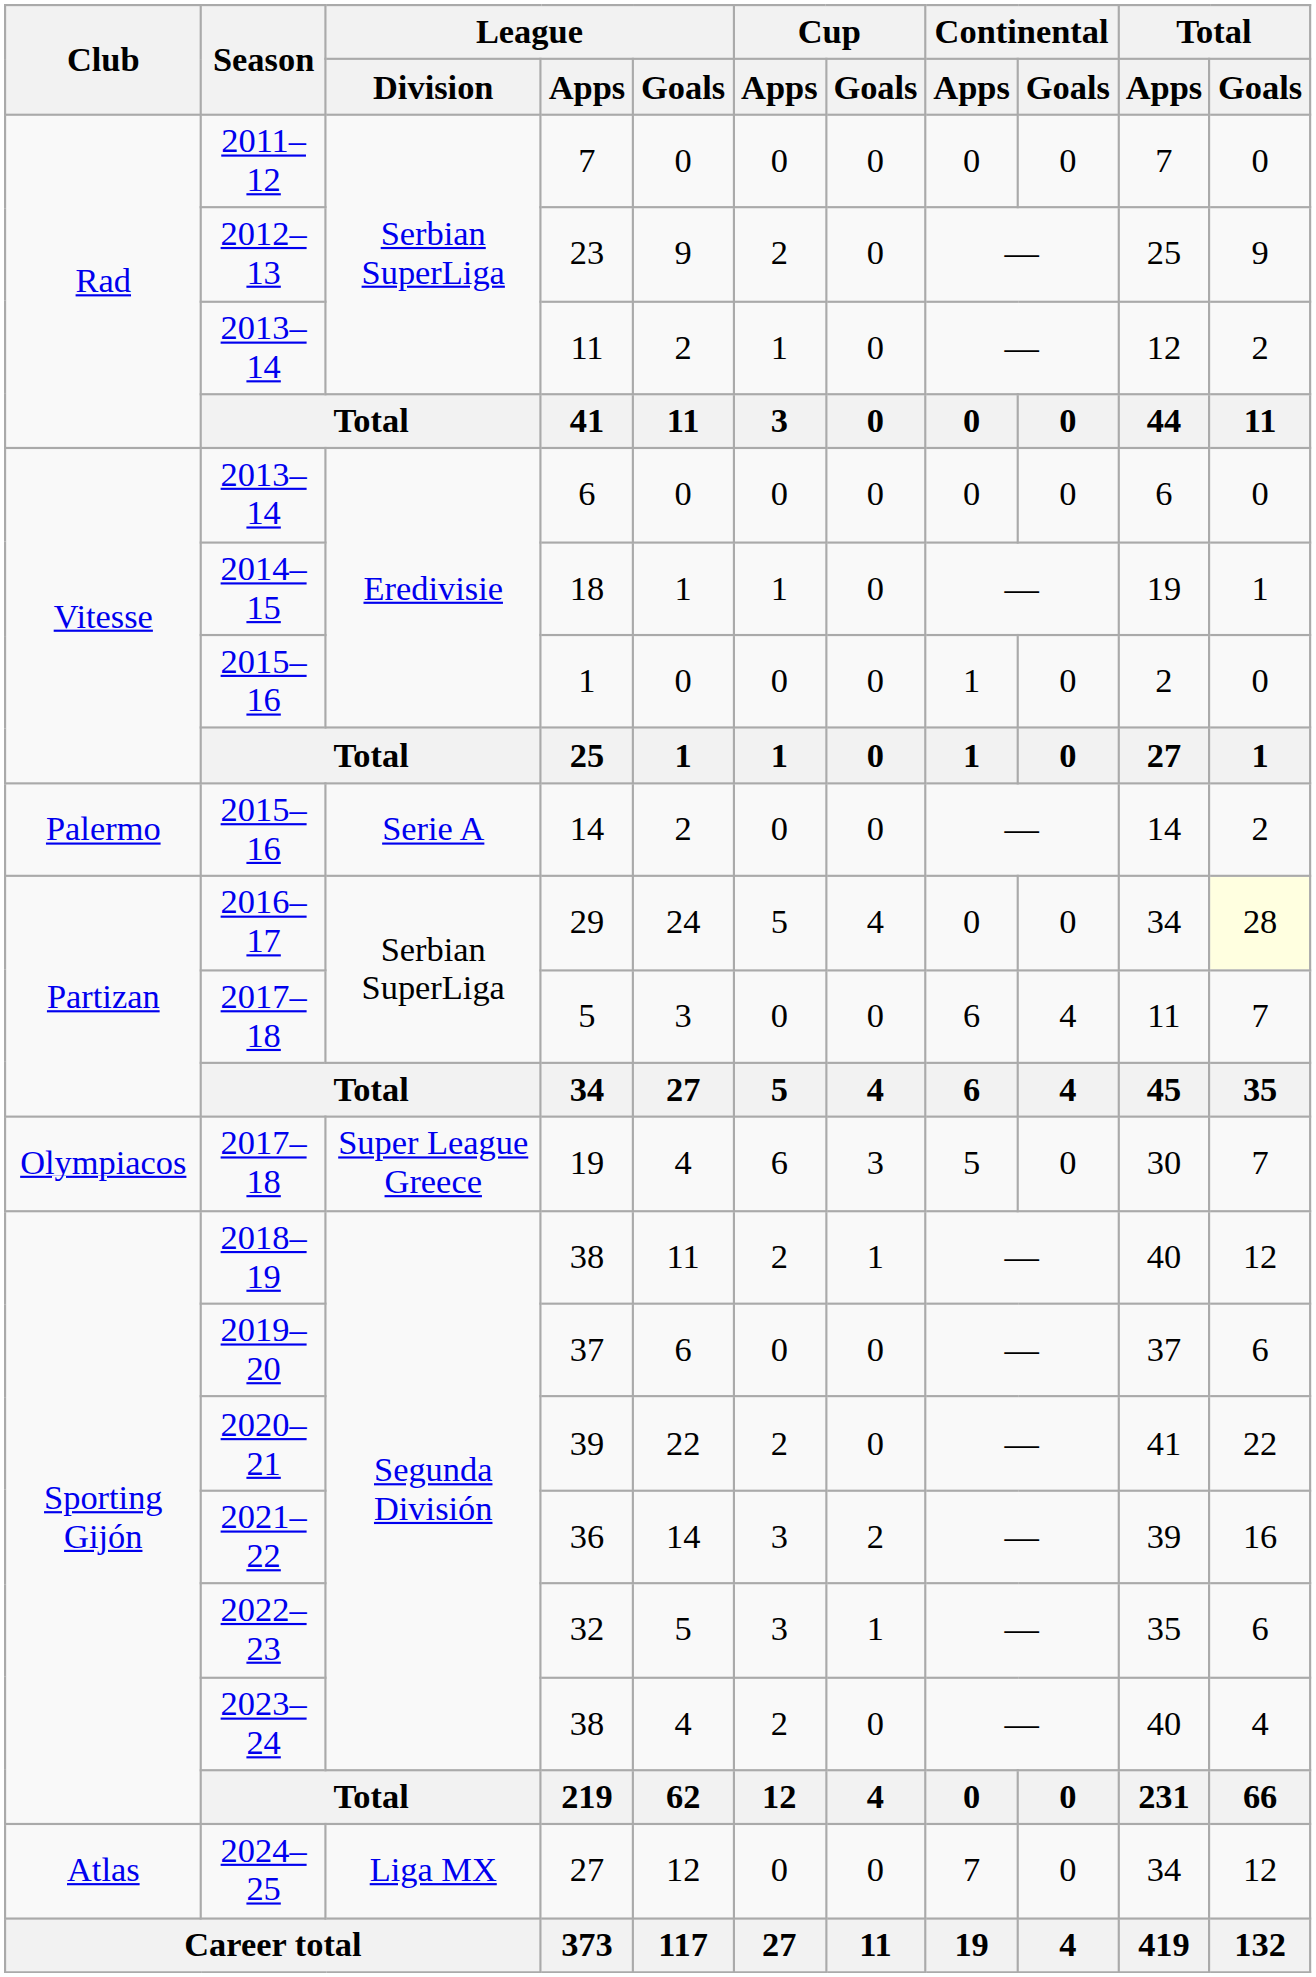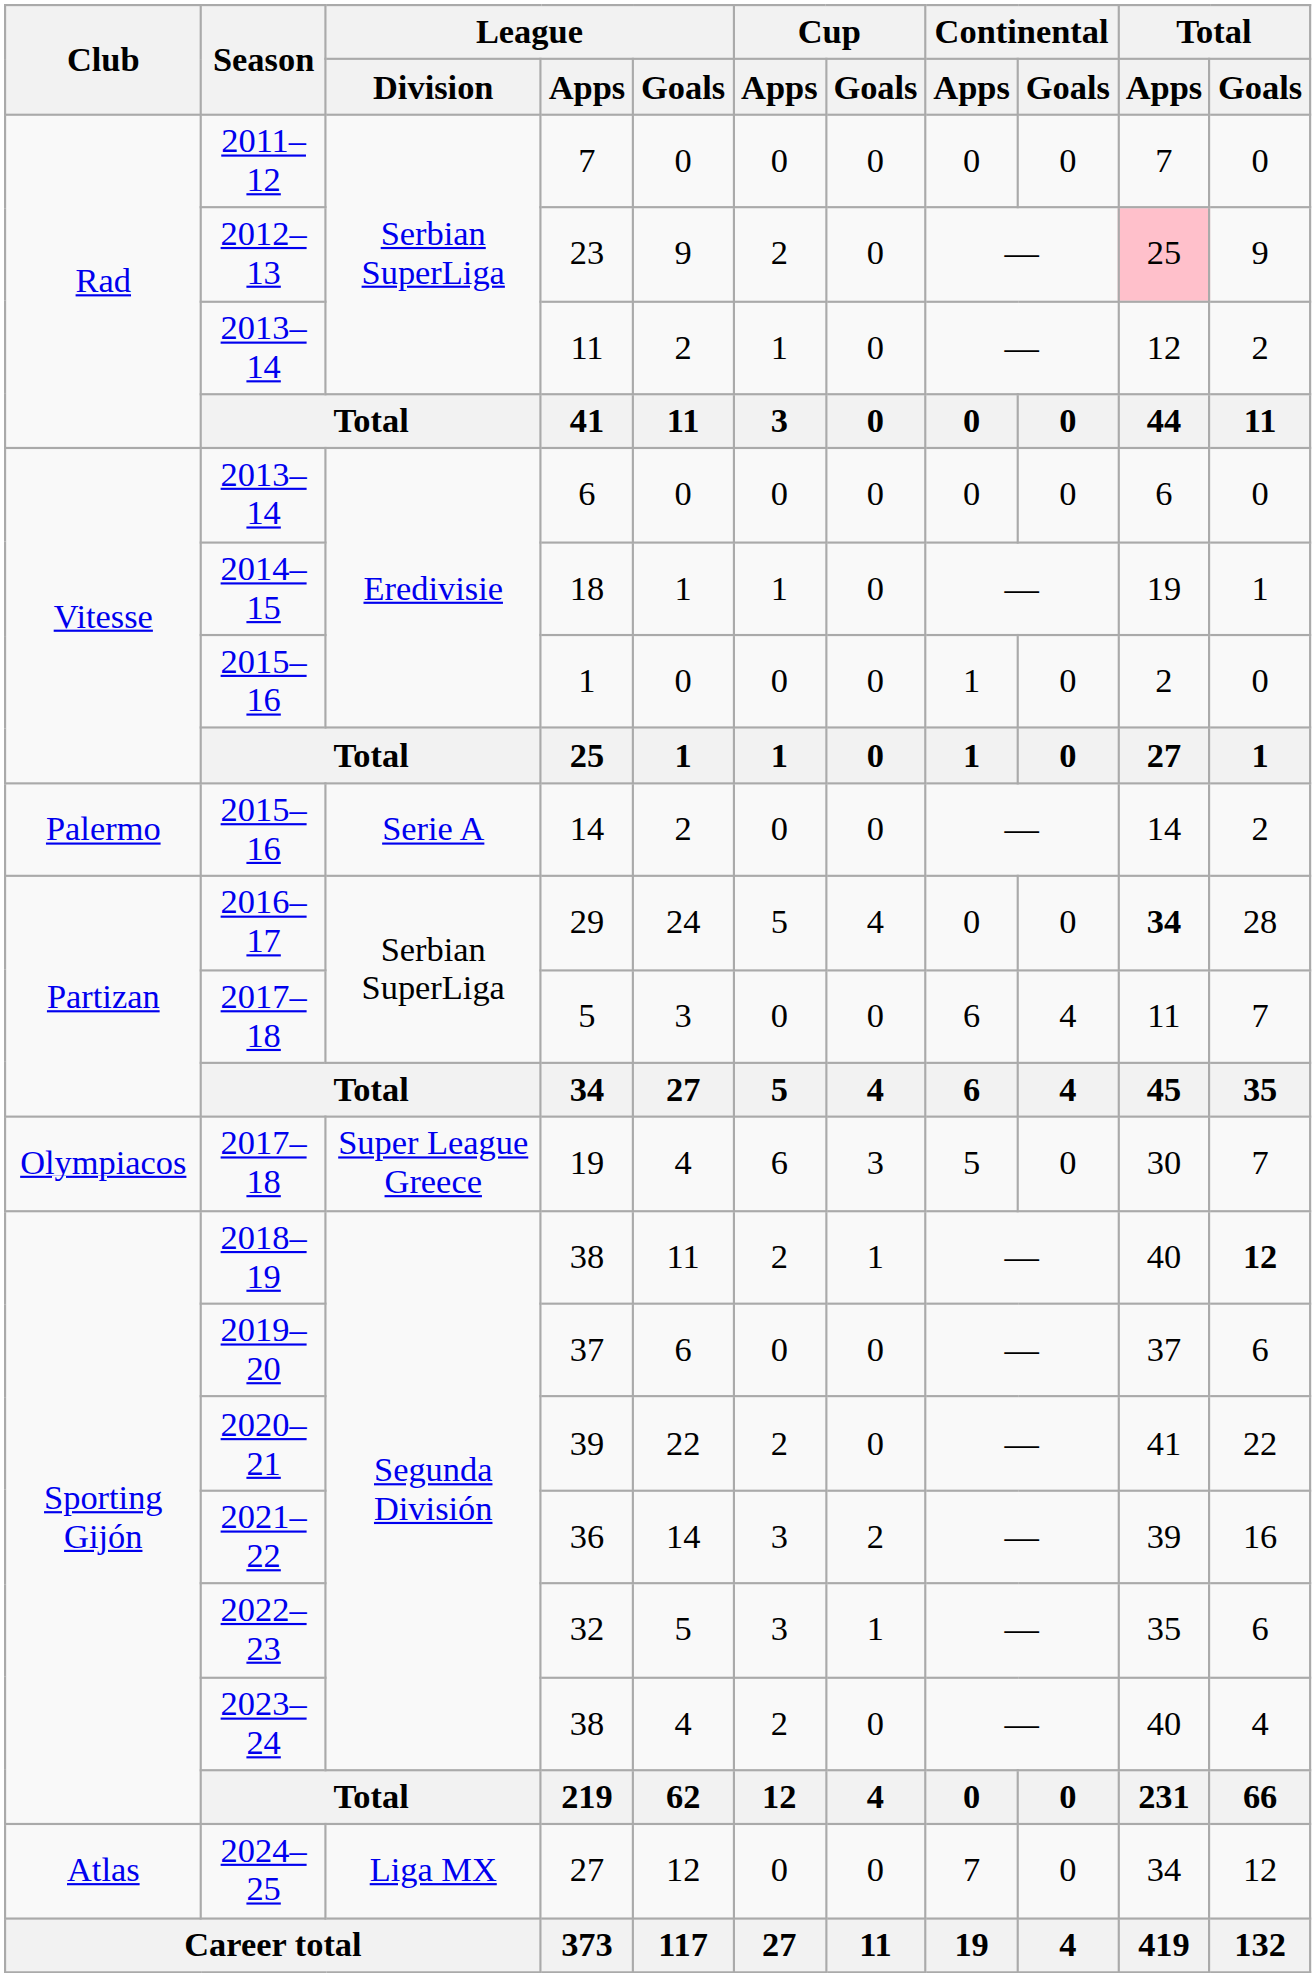(1164, 253) no background -> (1164, 253) pink background
(1164, 922) normal -> (1164, 922) bold
(1260, 922) lightyellow background -> (1260, 922) no background
(1260, 1256) normal -> (1260, 1256) bold
